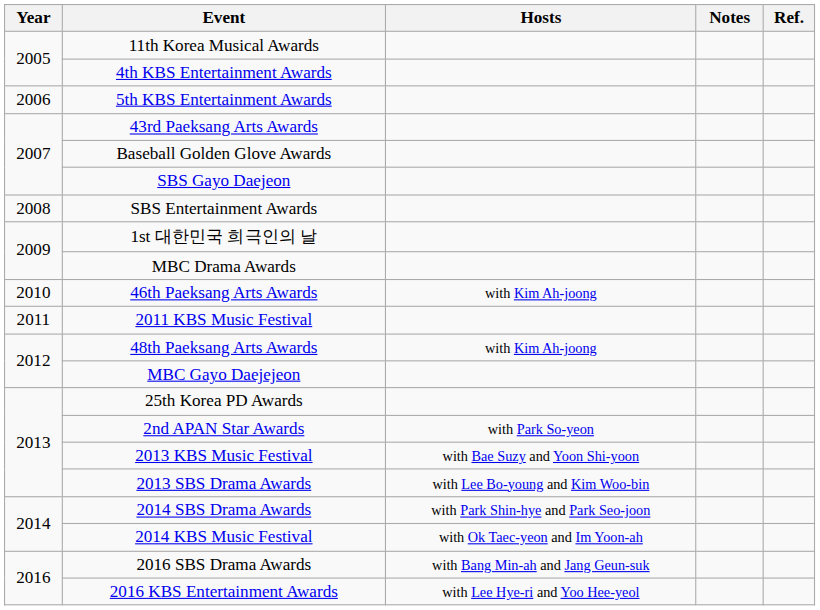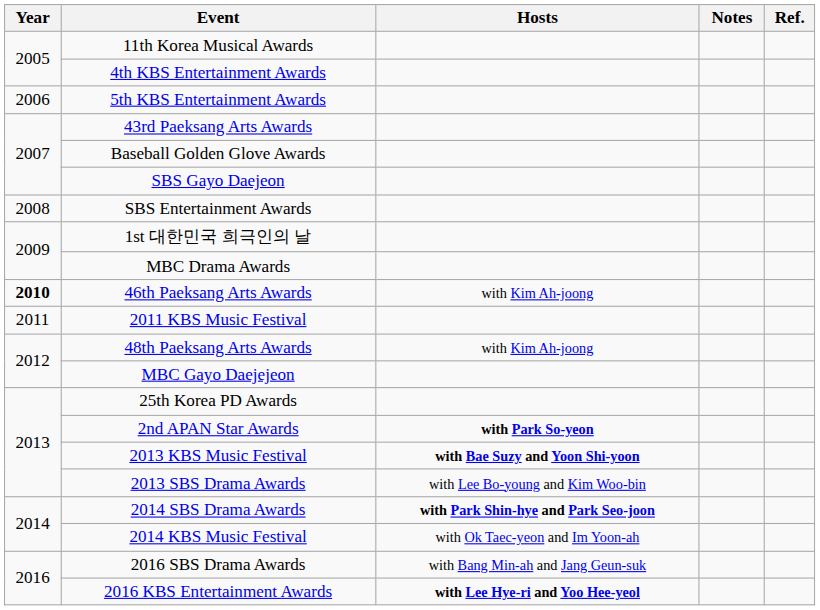(33, 292) normal -> (33, 292) bold
(541, 429) normal -> (537, 428) bold
(541, 456) normal -> (537, 455) bold
(541, 511) normal -> (537, 510) bold
(541, 592) normal -> (537, 591) bold
